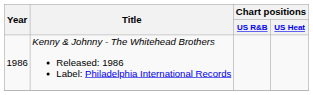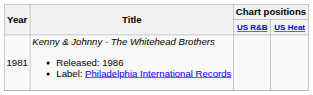(17, 62) 1986 -> (17, 62) 1981
